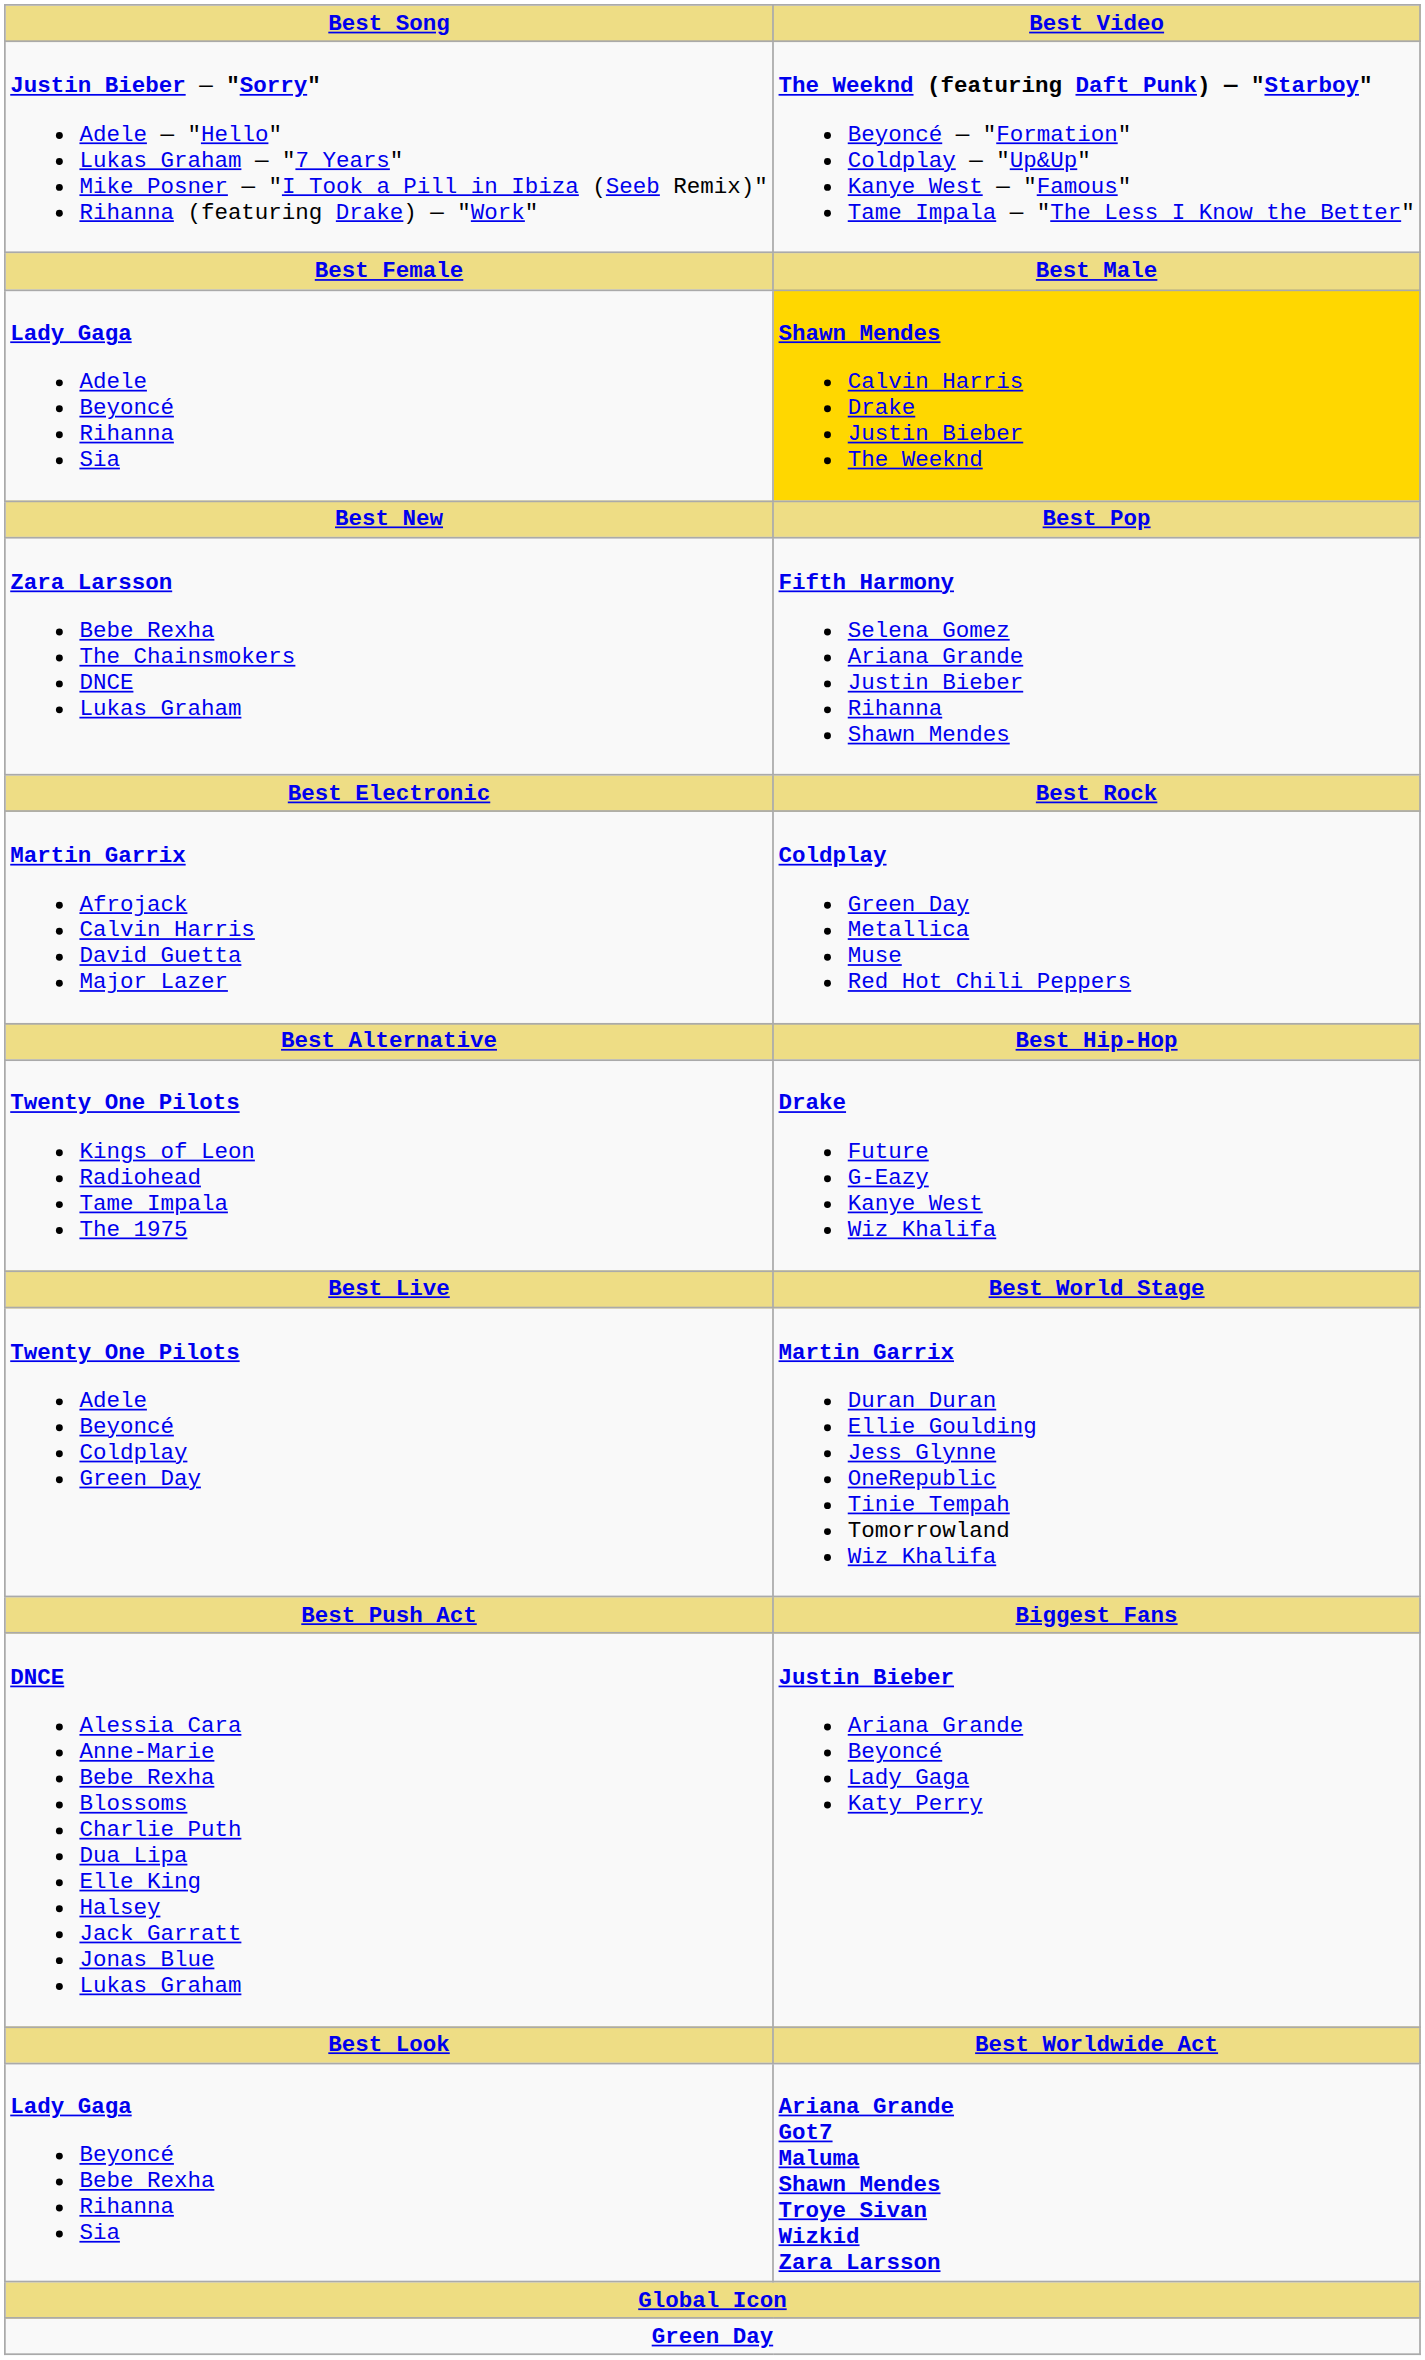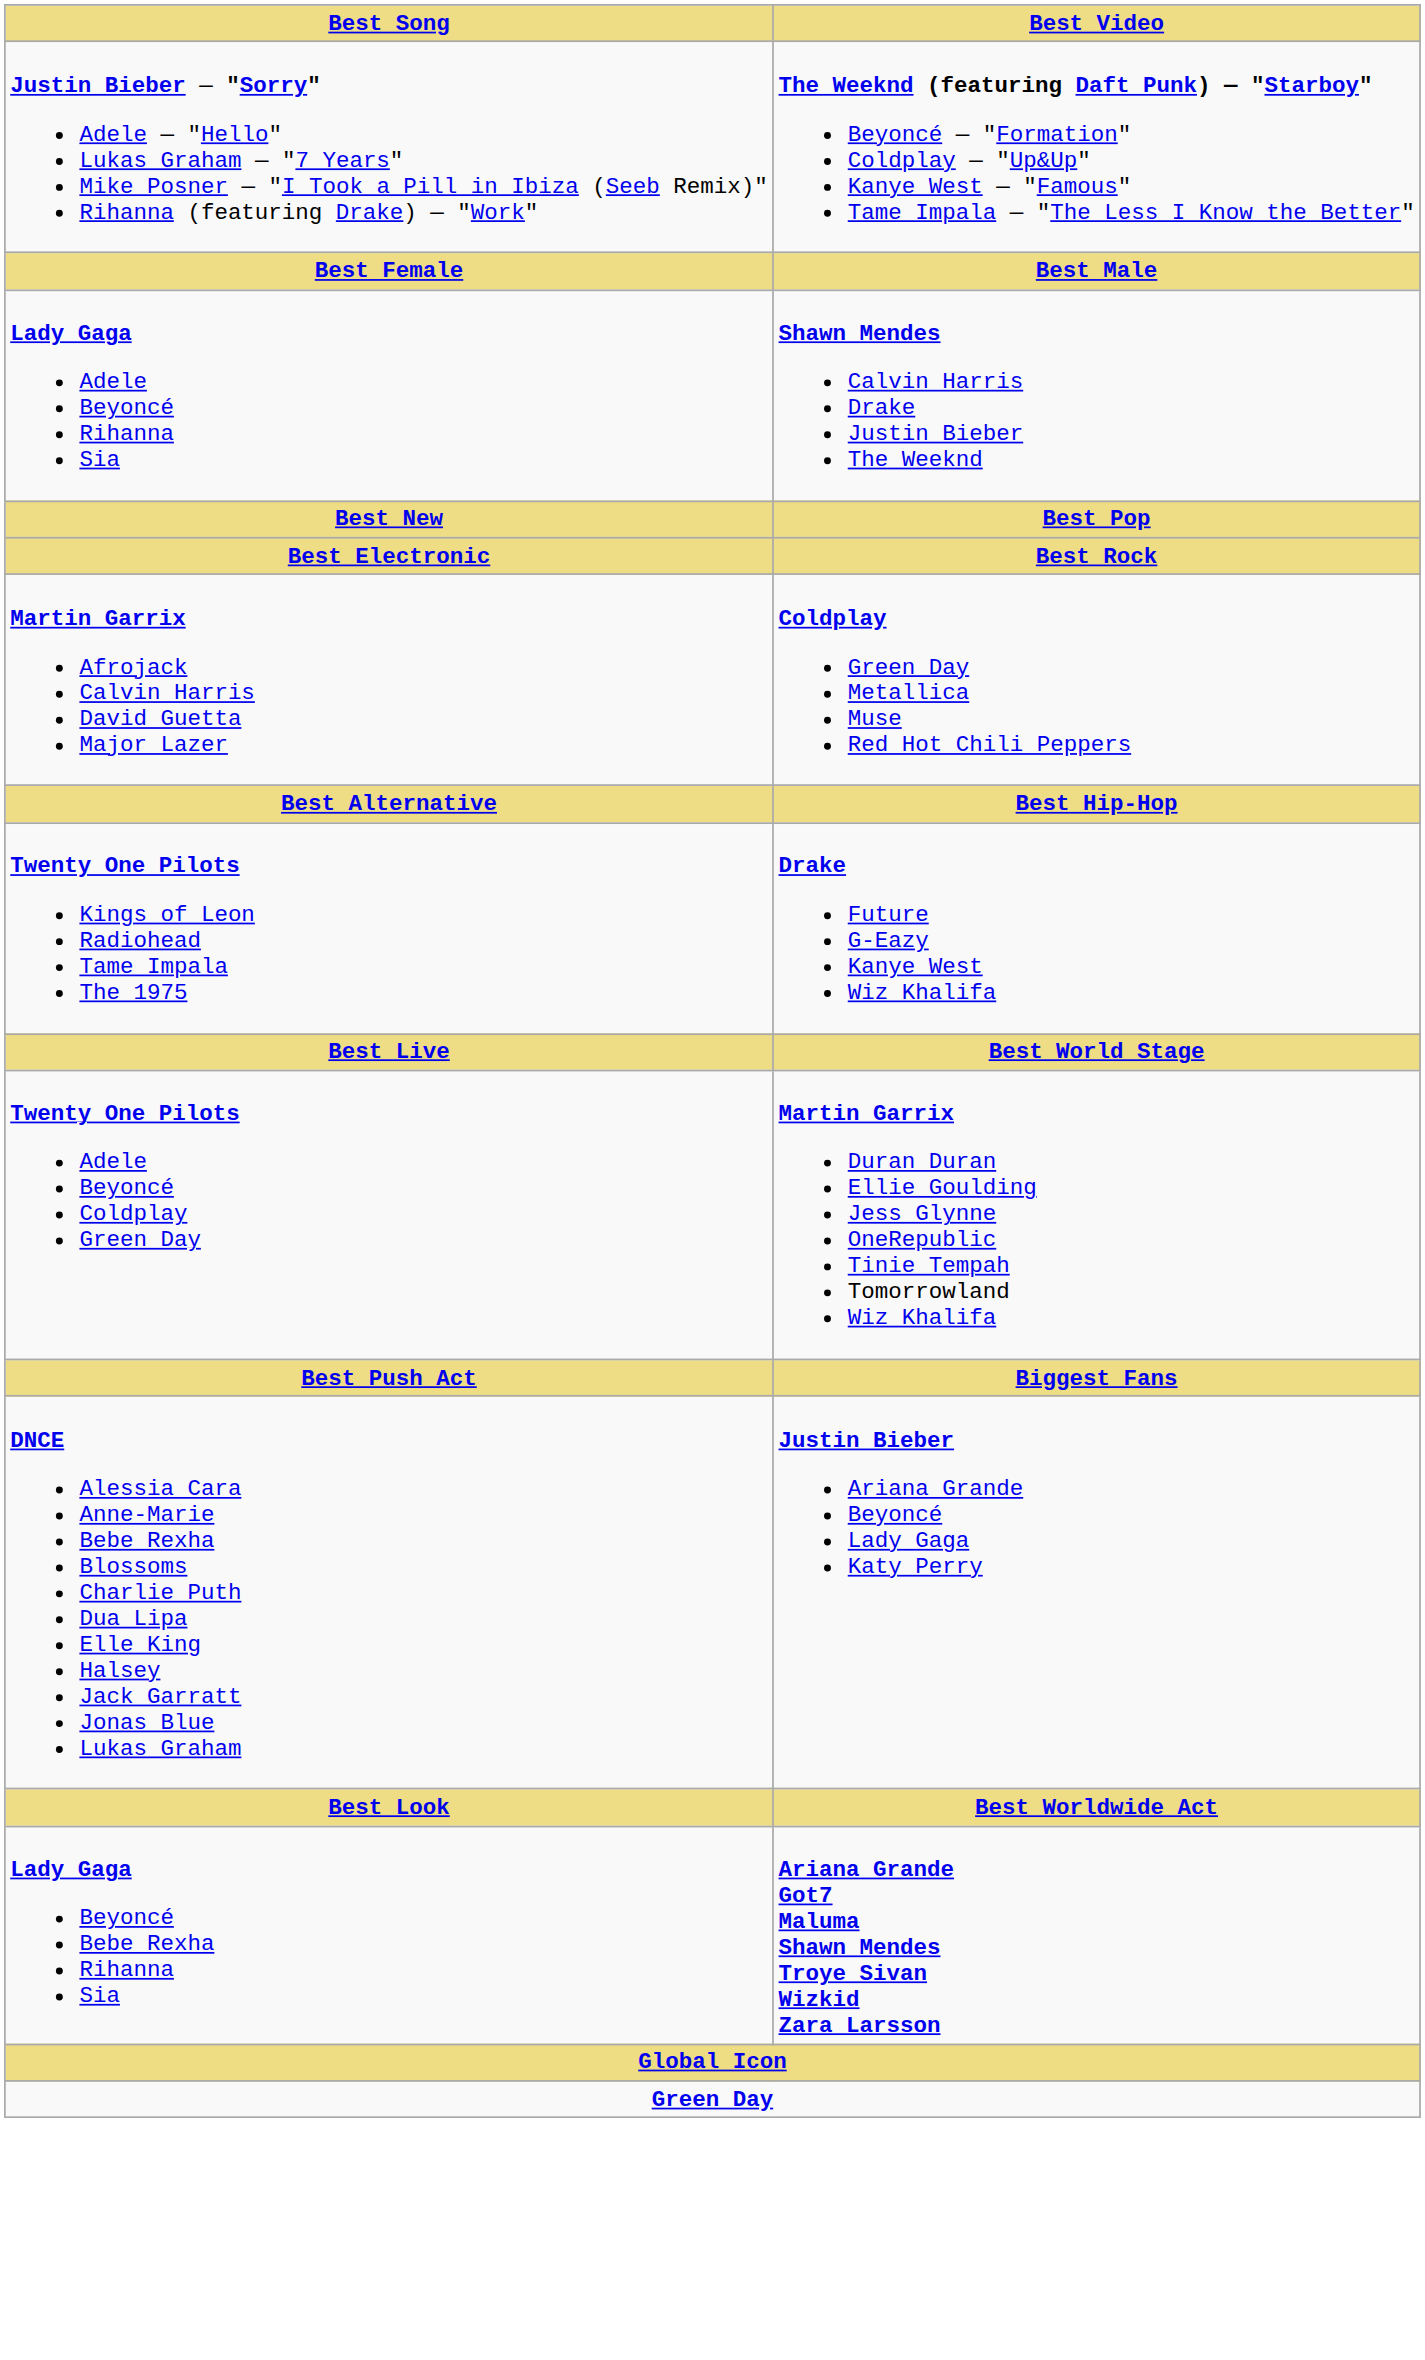(1097, 397) gold background -> (1097, 397) no background
- row: (389, 645)
